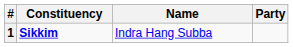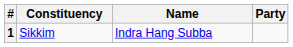(39, 33) bold -> (37, 33) normal
